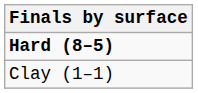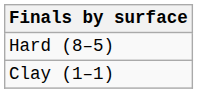(61, 46) bold -> (61, 46) normal
